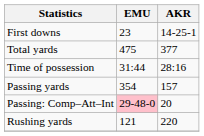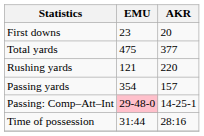(178, 31) 14-25-1 -> (166, 31) 20
rows swapped: (40, 121) <-> (51, 67)
(166, 103) 20 -> (178, 103) 14-25-1
